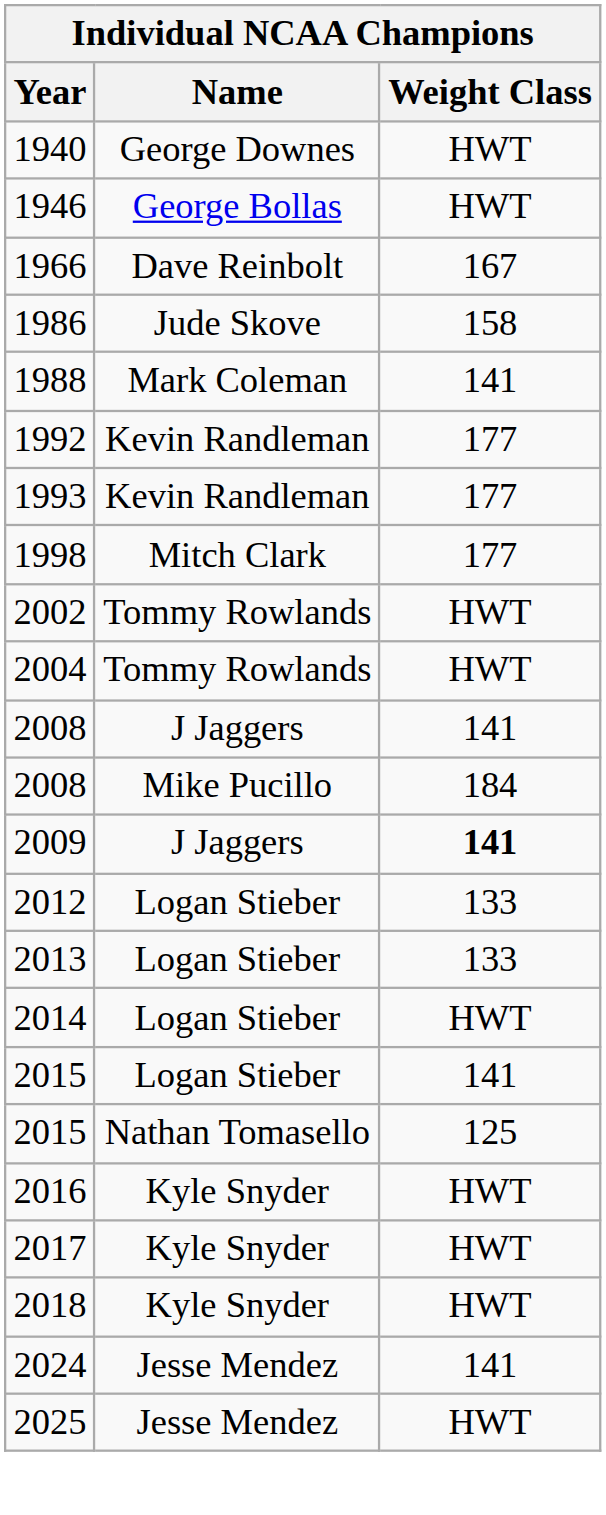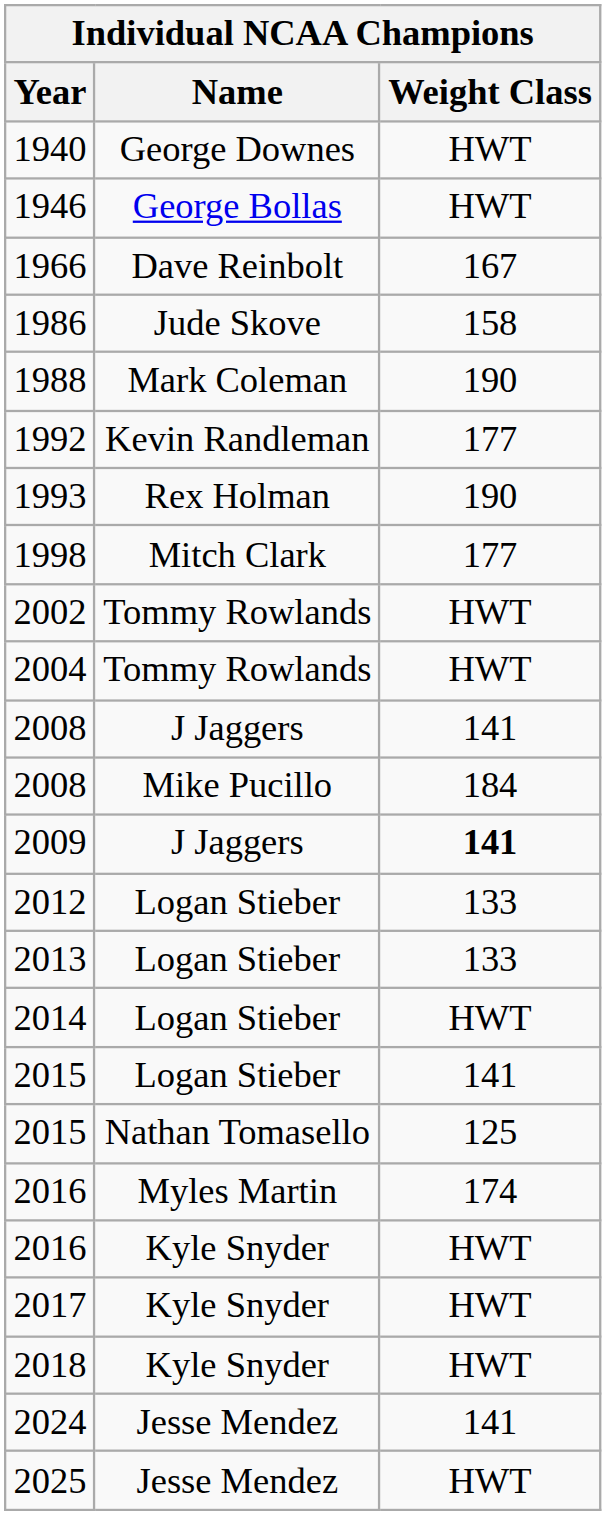(490, 380) 141 -> (490, 380) 190
- row: (50, 496)
+ row: (50, 496)
+ row: (50, 1190)
